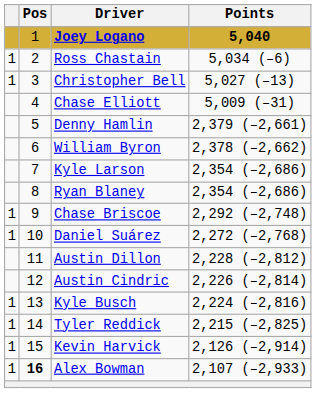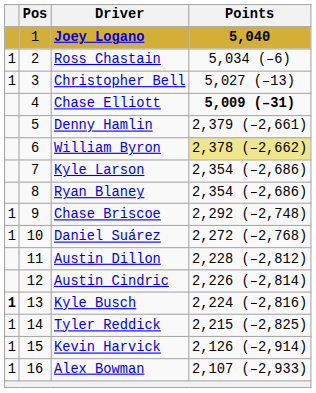(250, 104) normal -> (250, 104) bold
(250, 149) no background -> (250, 149) khaki background
(12, 304) normal -> (12, 304) bold
(35, 370) bold -> (35, 370) normal
